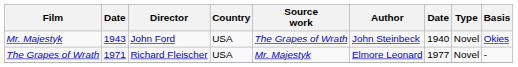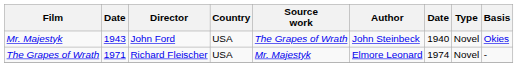(438, 54) 1977 -> (438, 54) 1974
